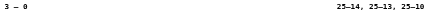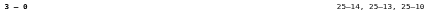(381, 6) bold -> (381, 6) normal
